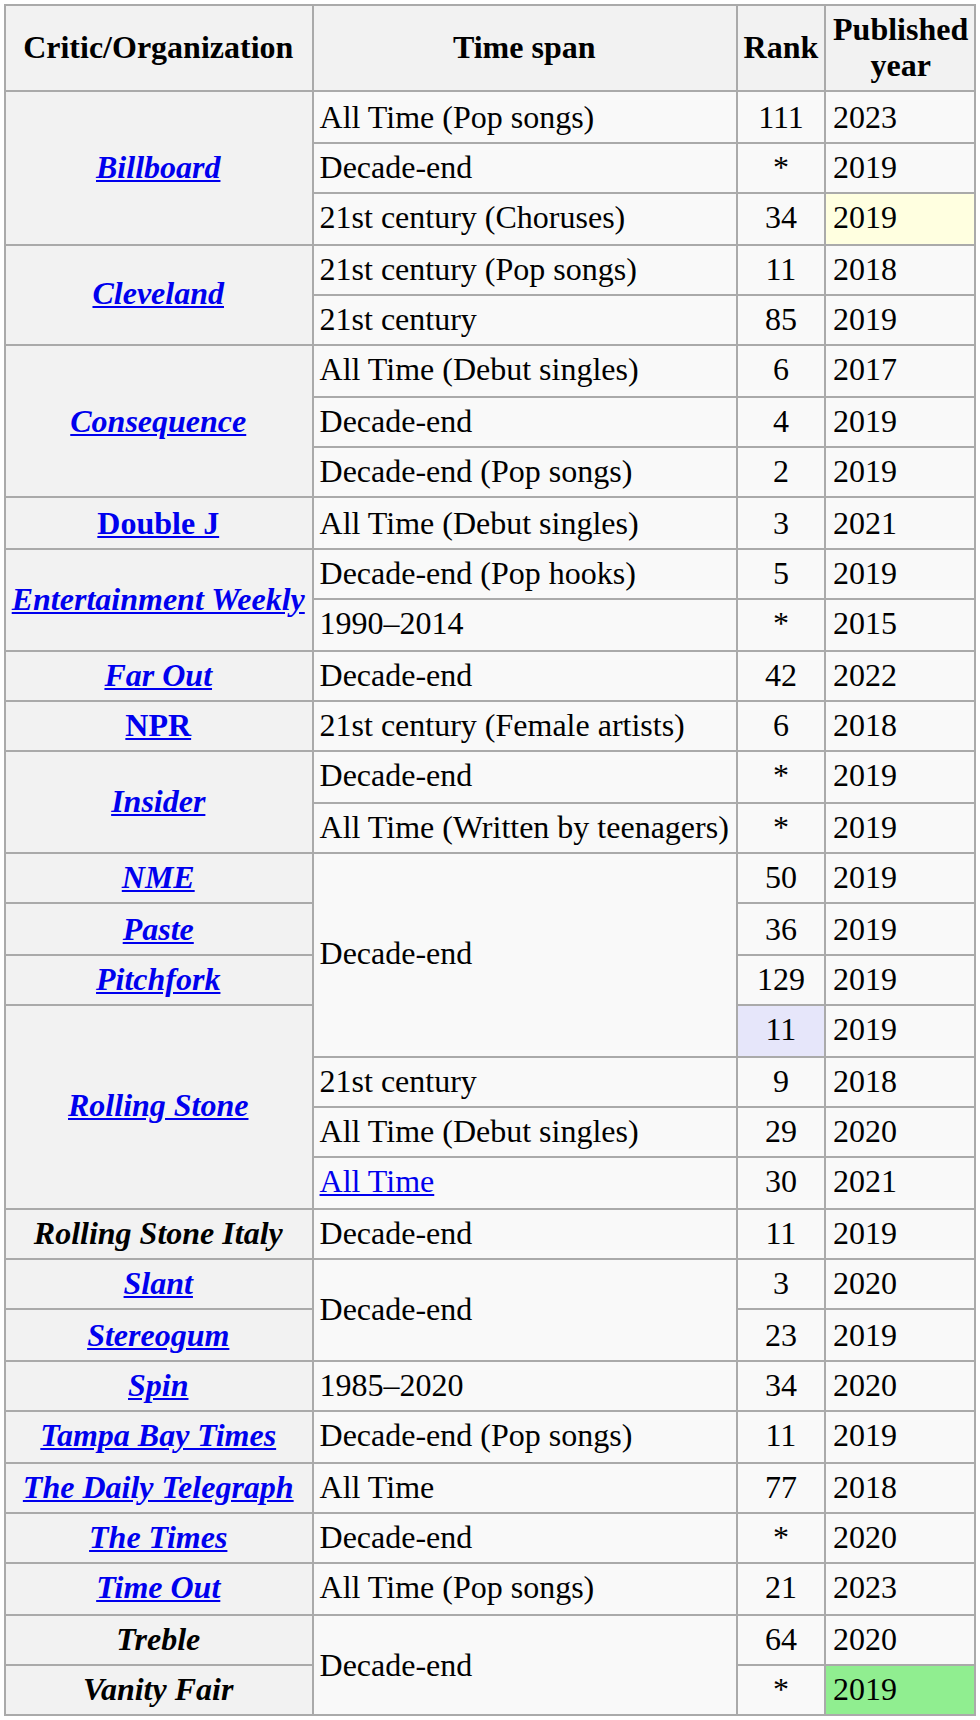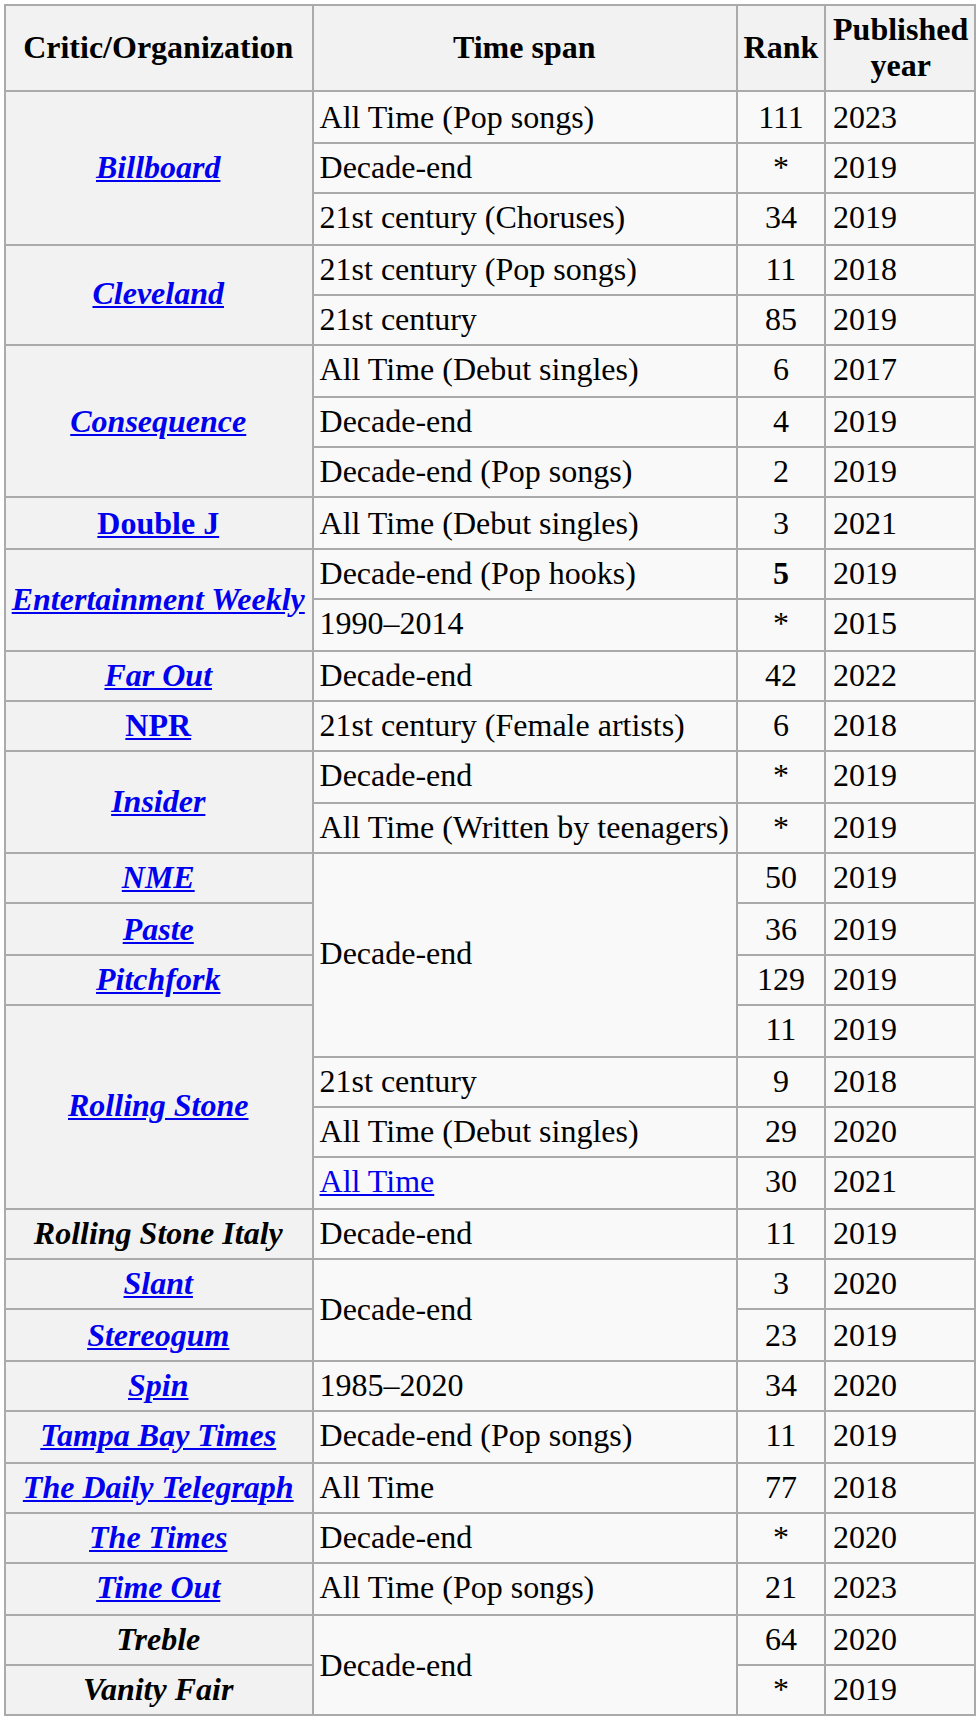(865, 218) lightyellow background -> (865, 218) no background
(781, 573) normal -> (781, 573) bold
(781, 1030) lavender background -> (781, 1030) no background
(865, 1689) lightgreen background -> (865, 1689) no background
